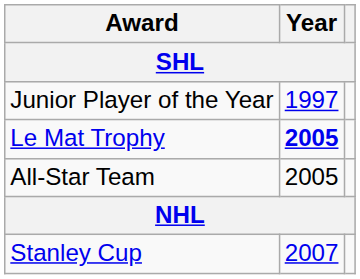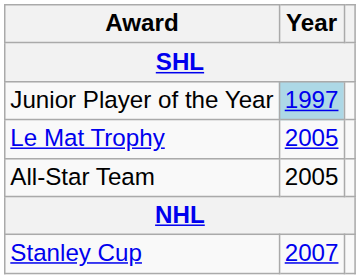(312, 100) no background -> (312, 100) lightblue background
(312, 138) bold -> (312, 138) normal
